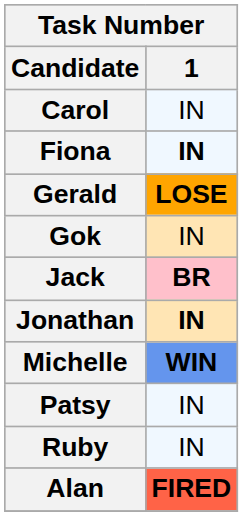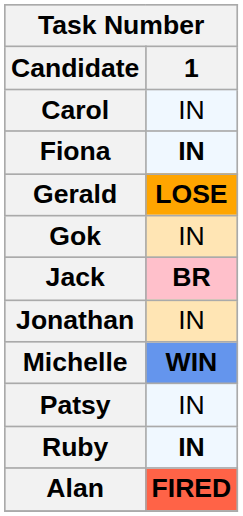(191, 320) bold -> (191, 320) normal
(191, 446) normal -> (191, 446) bold
